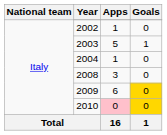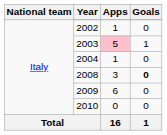(115, 43) no background -> (115, 43) pink background
(146, 75) normal -> (146, 75) bold
(146, 91) gold background -> (146, 91) no background
(115, 106) pink background -> (115, 106) no background
(146, 106) gold background -> (146, 106) no background
